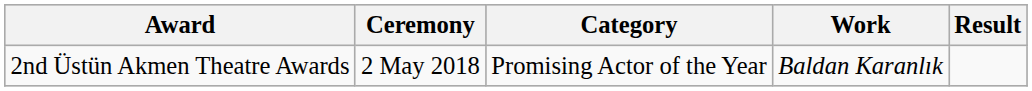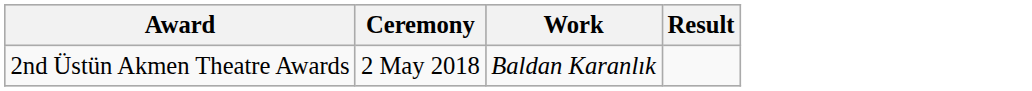- column: (629, 24)
